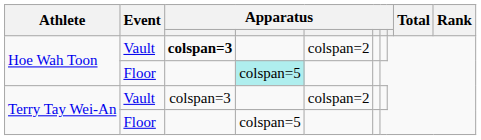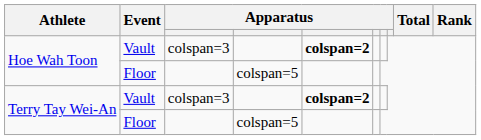(200, 48) bold -> (199, 48) normal
(339, 48) normal -> (337, 48) bold
(270, 73) paleturquoise background -> (267, 73) no background
(339, 98) normal -> (337, 98) bold
